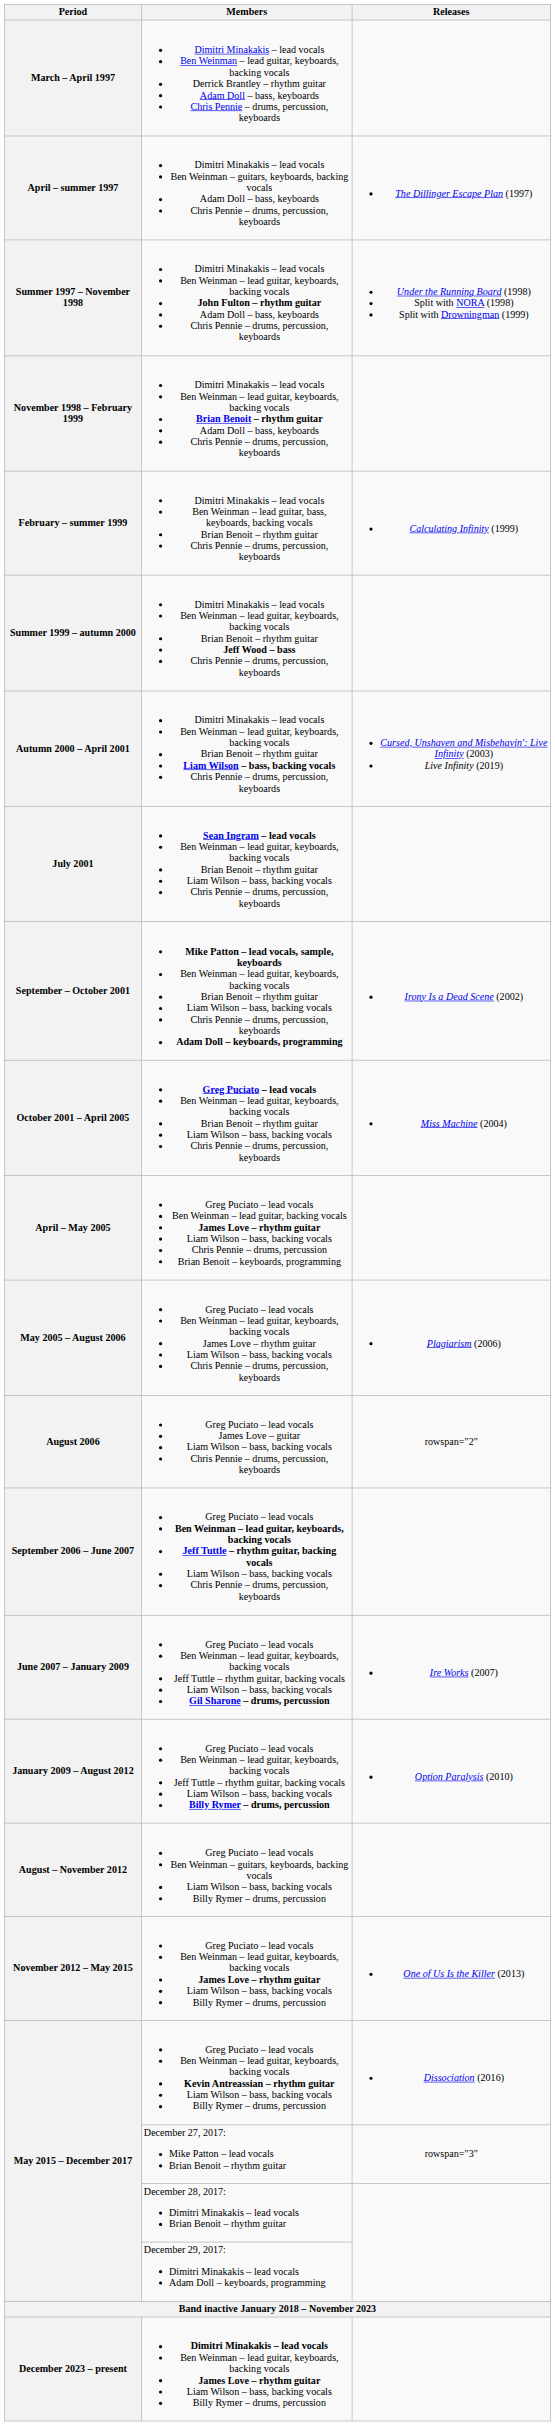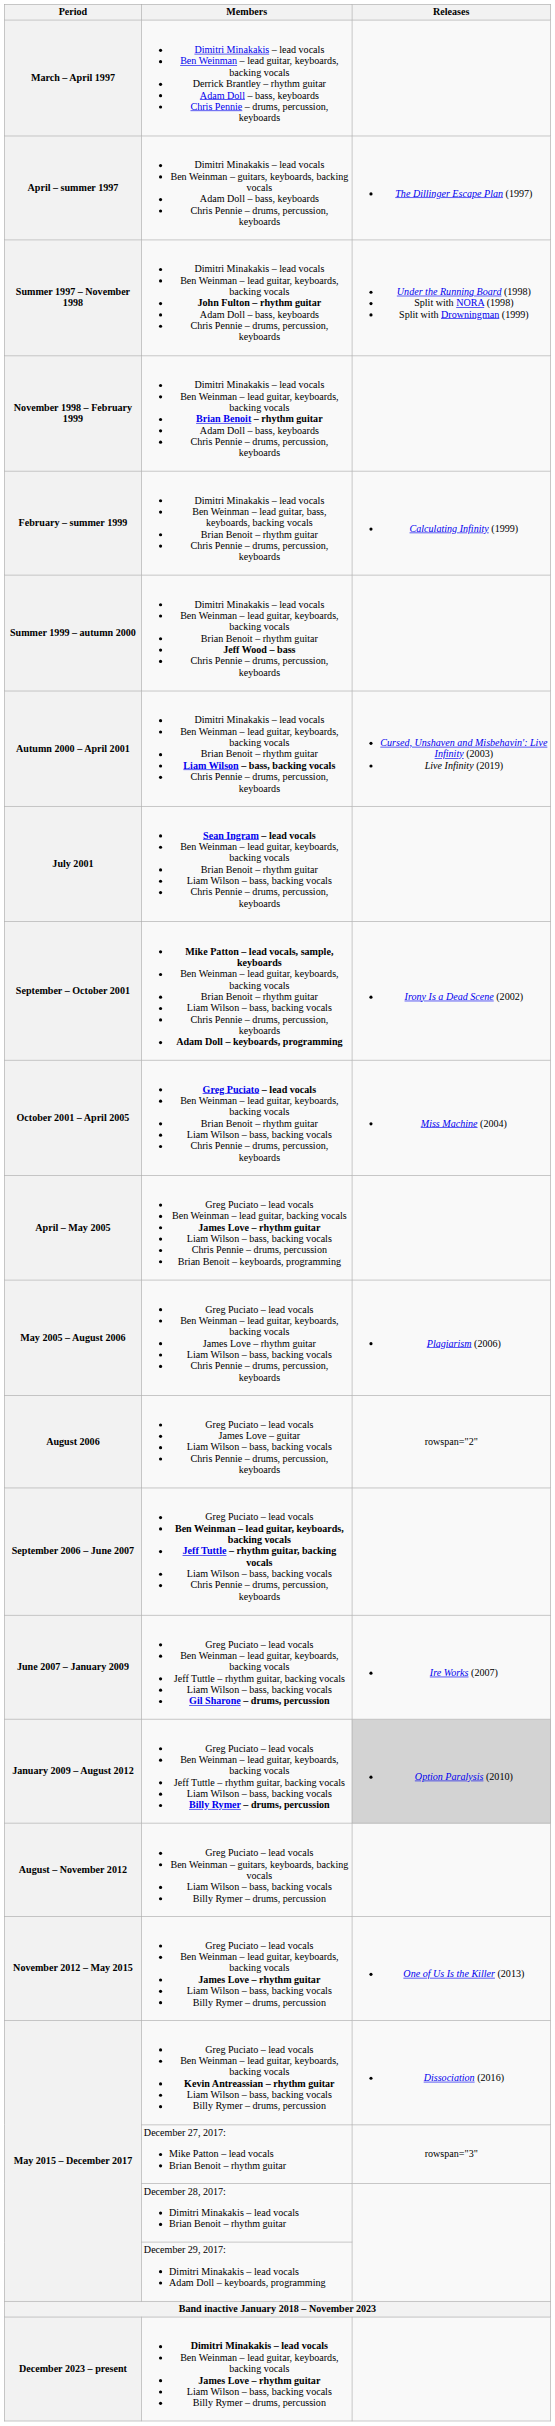(451, 1777) no background -> (451, 1777) lightgrey background
